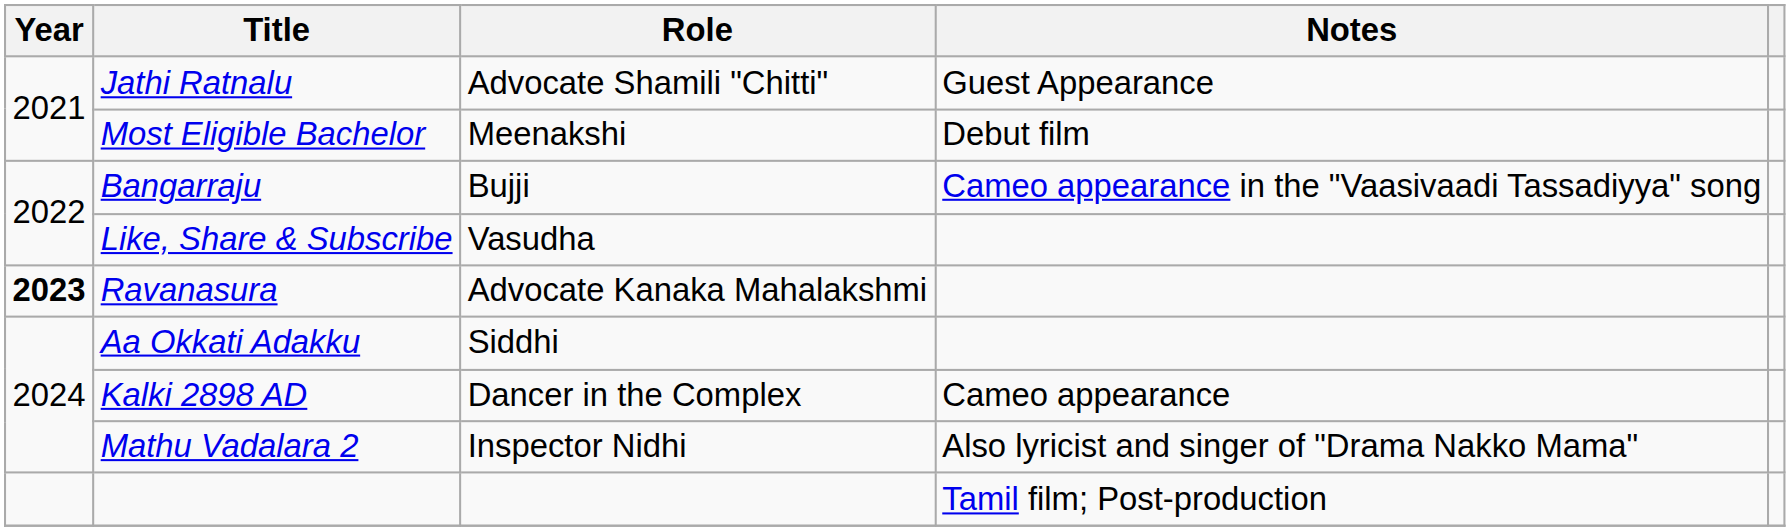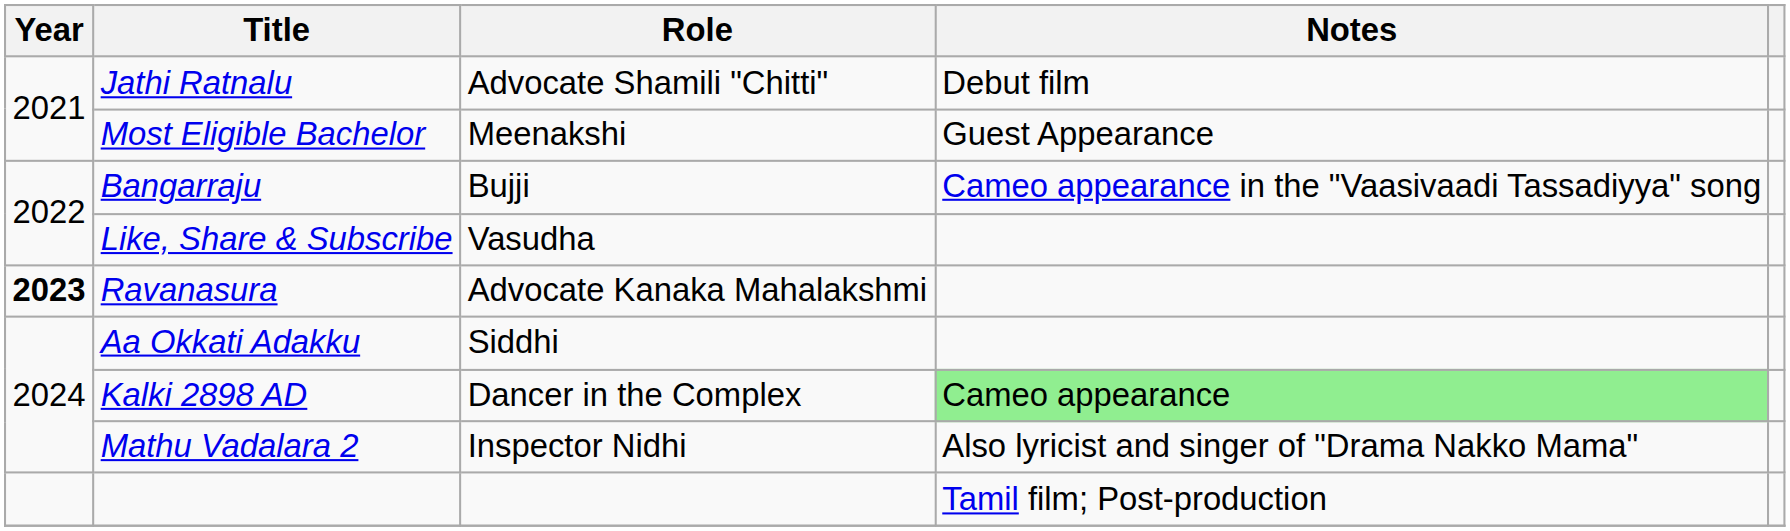(1078, 82) Guest Appearance -> (1016, 82) Debut film
(1016, 134) Debut film -> (1078, 134) Guest Appearance
(1086, 394) no background -> (1086, 394) lightgreen background
